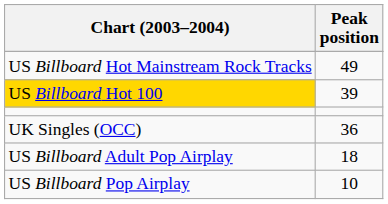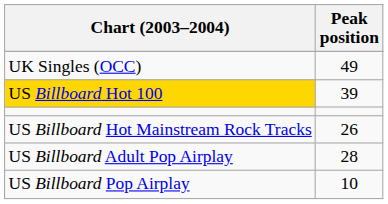(160, 65) US Billboard Hot Mainstream Rock Tracks -> (75, 65) UK Singles (OCC)
(75, 128) UK Singles (OCC) -> (160, 128) US Billboard Hot Mainstream Rock Tracks
(349, 128) 36 -> (349, 128) 26
(349, 156) 18 -> (349, 156) 28
